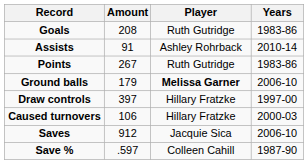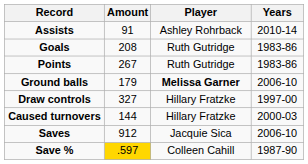rows swapped: (54, 30) <-> (54, 47)
(128, 99) 397 -> (128, 99) 327
(128, 116) 106 -> (128, 116) 144
(128, 151) no background -> (128, 151) gold background
